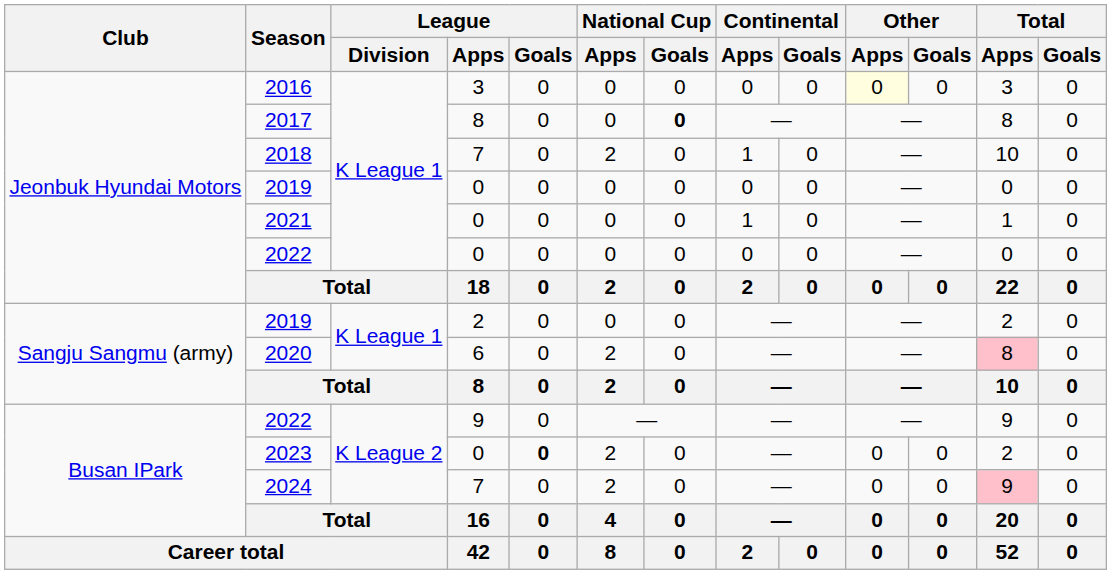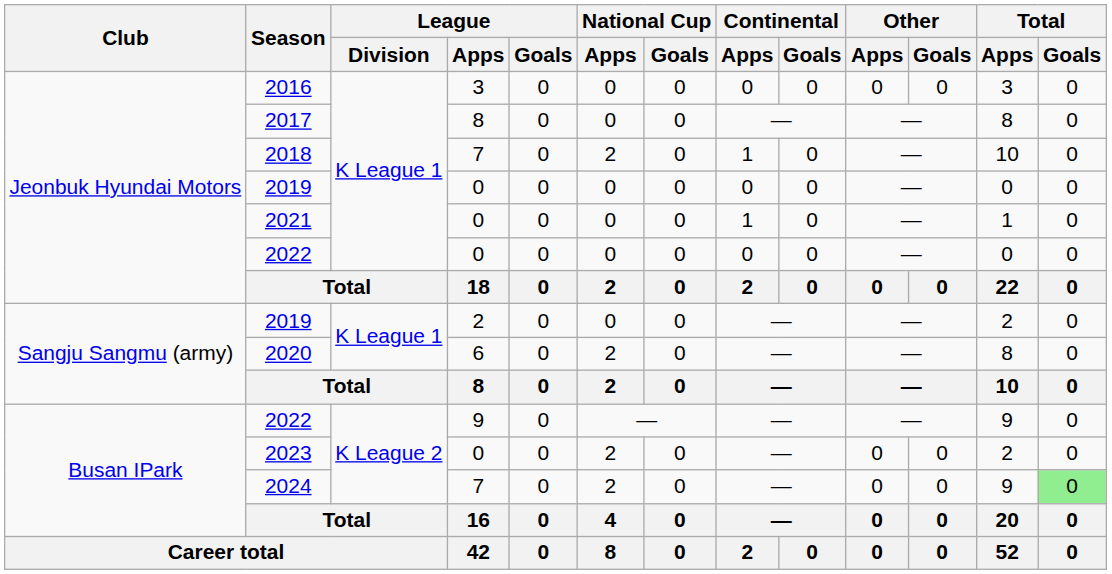(877, 87) lightyellow background -> (877, 87) no background
(680, 120) bold -> (680, 120) normal
(1007, 353) pink background -> (1007, 353) no background
(543, 453) bold -> (543, 453) normal
(1007, 486) pink background -> (1007, 486) no background
(1072, 486) no background -> (1072, 486) lightgreen background
